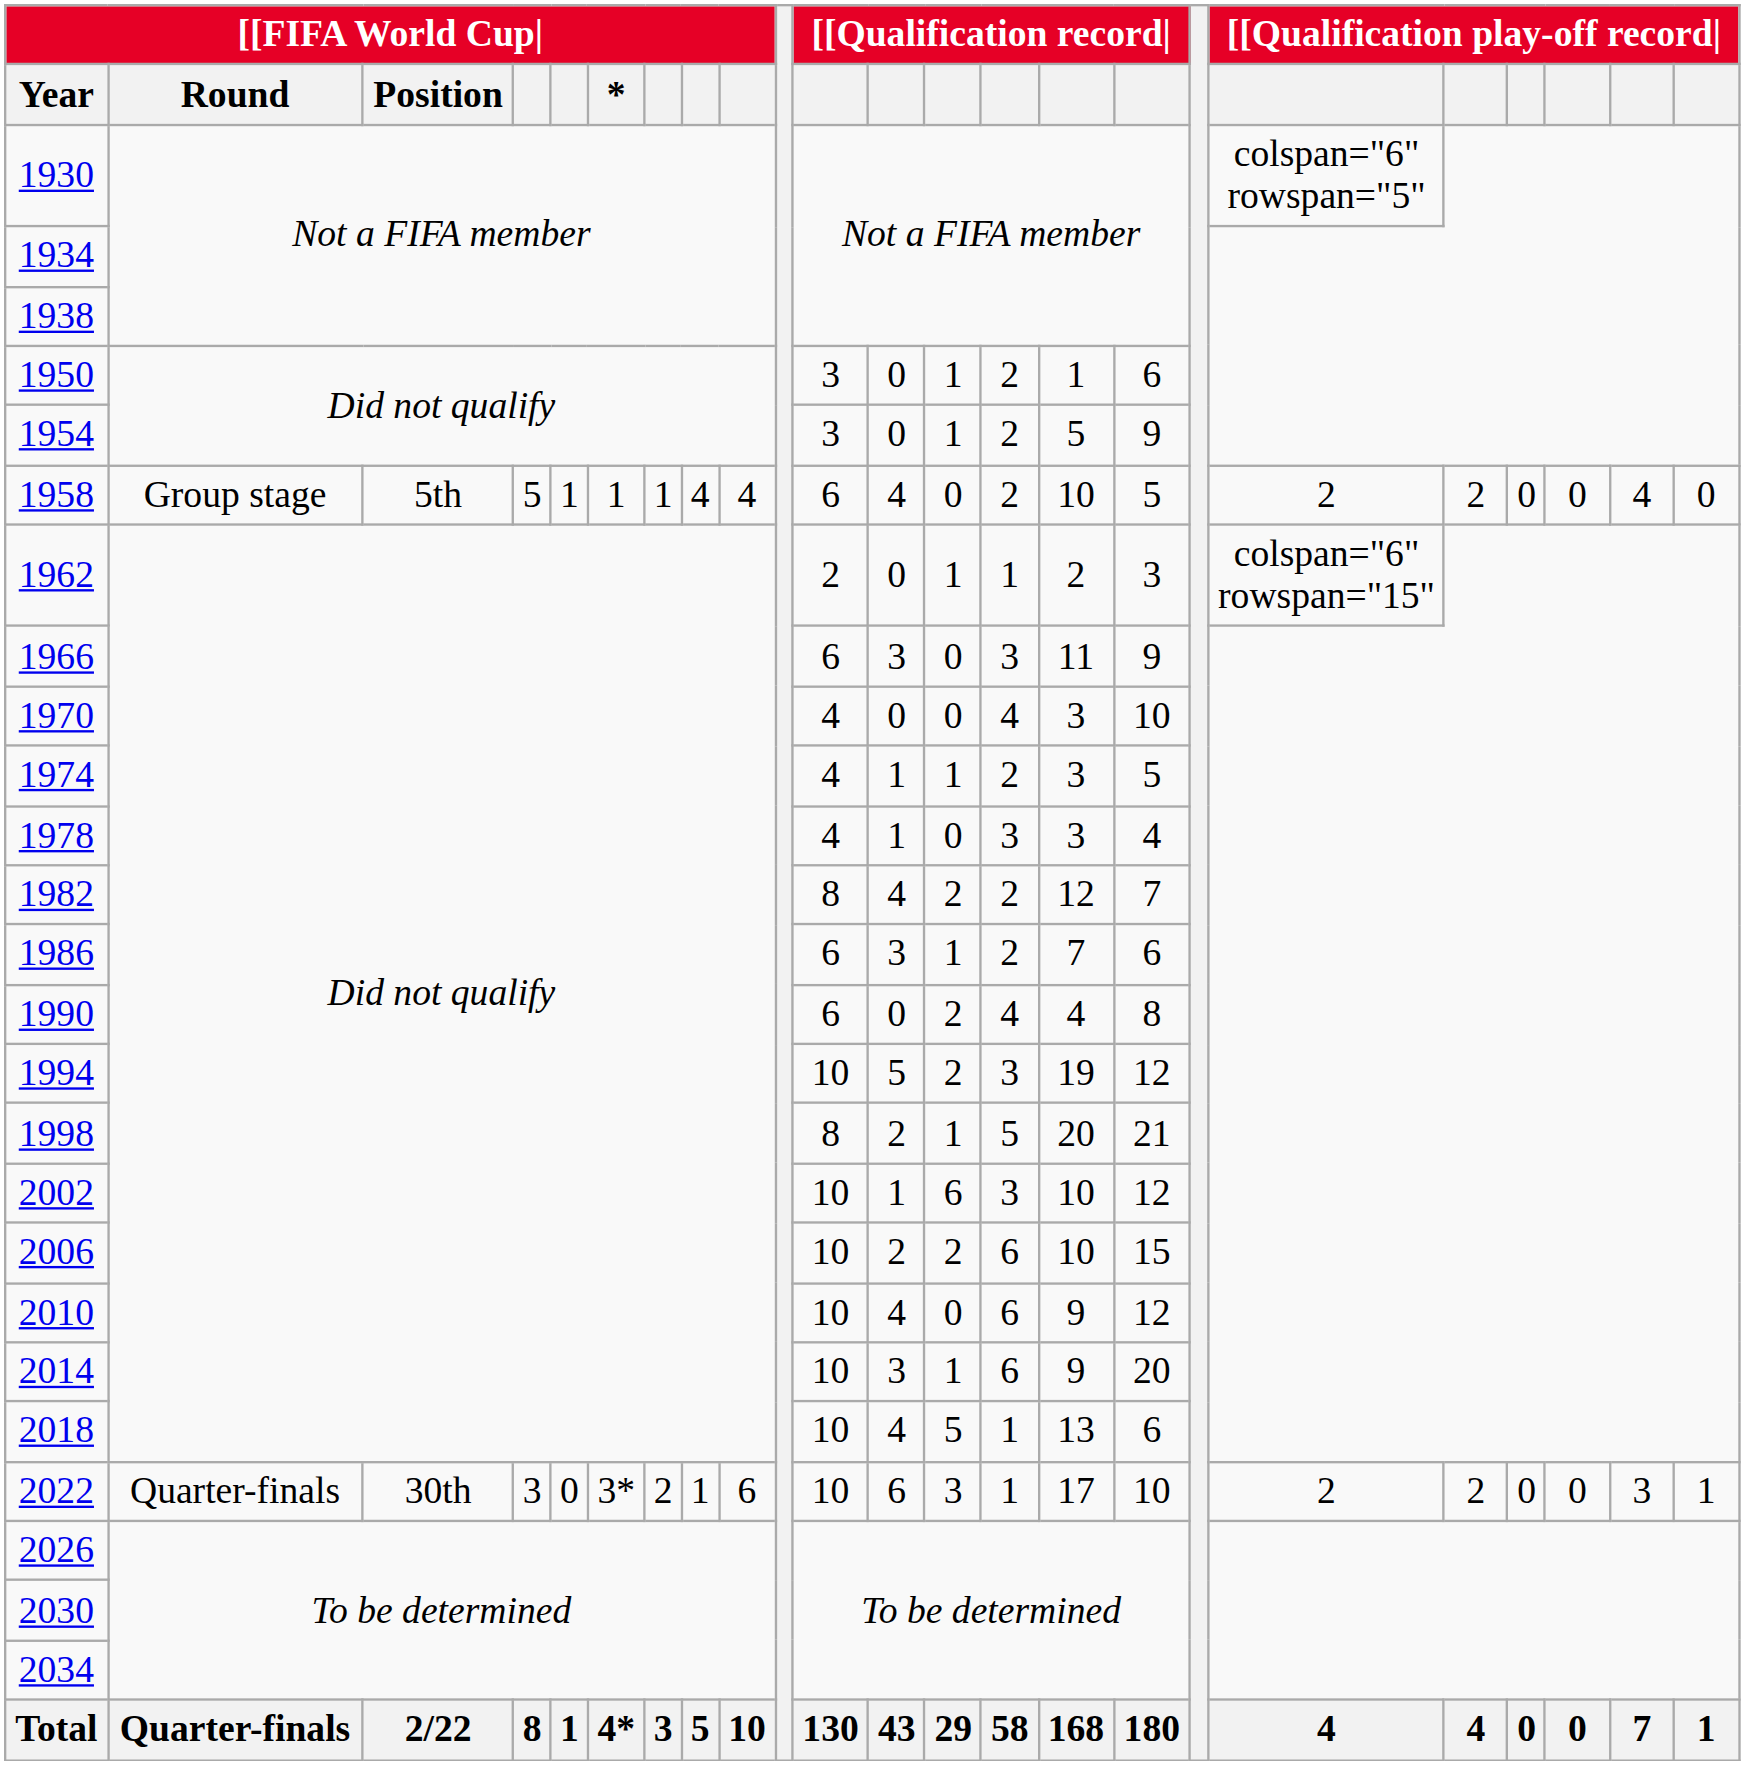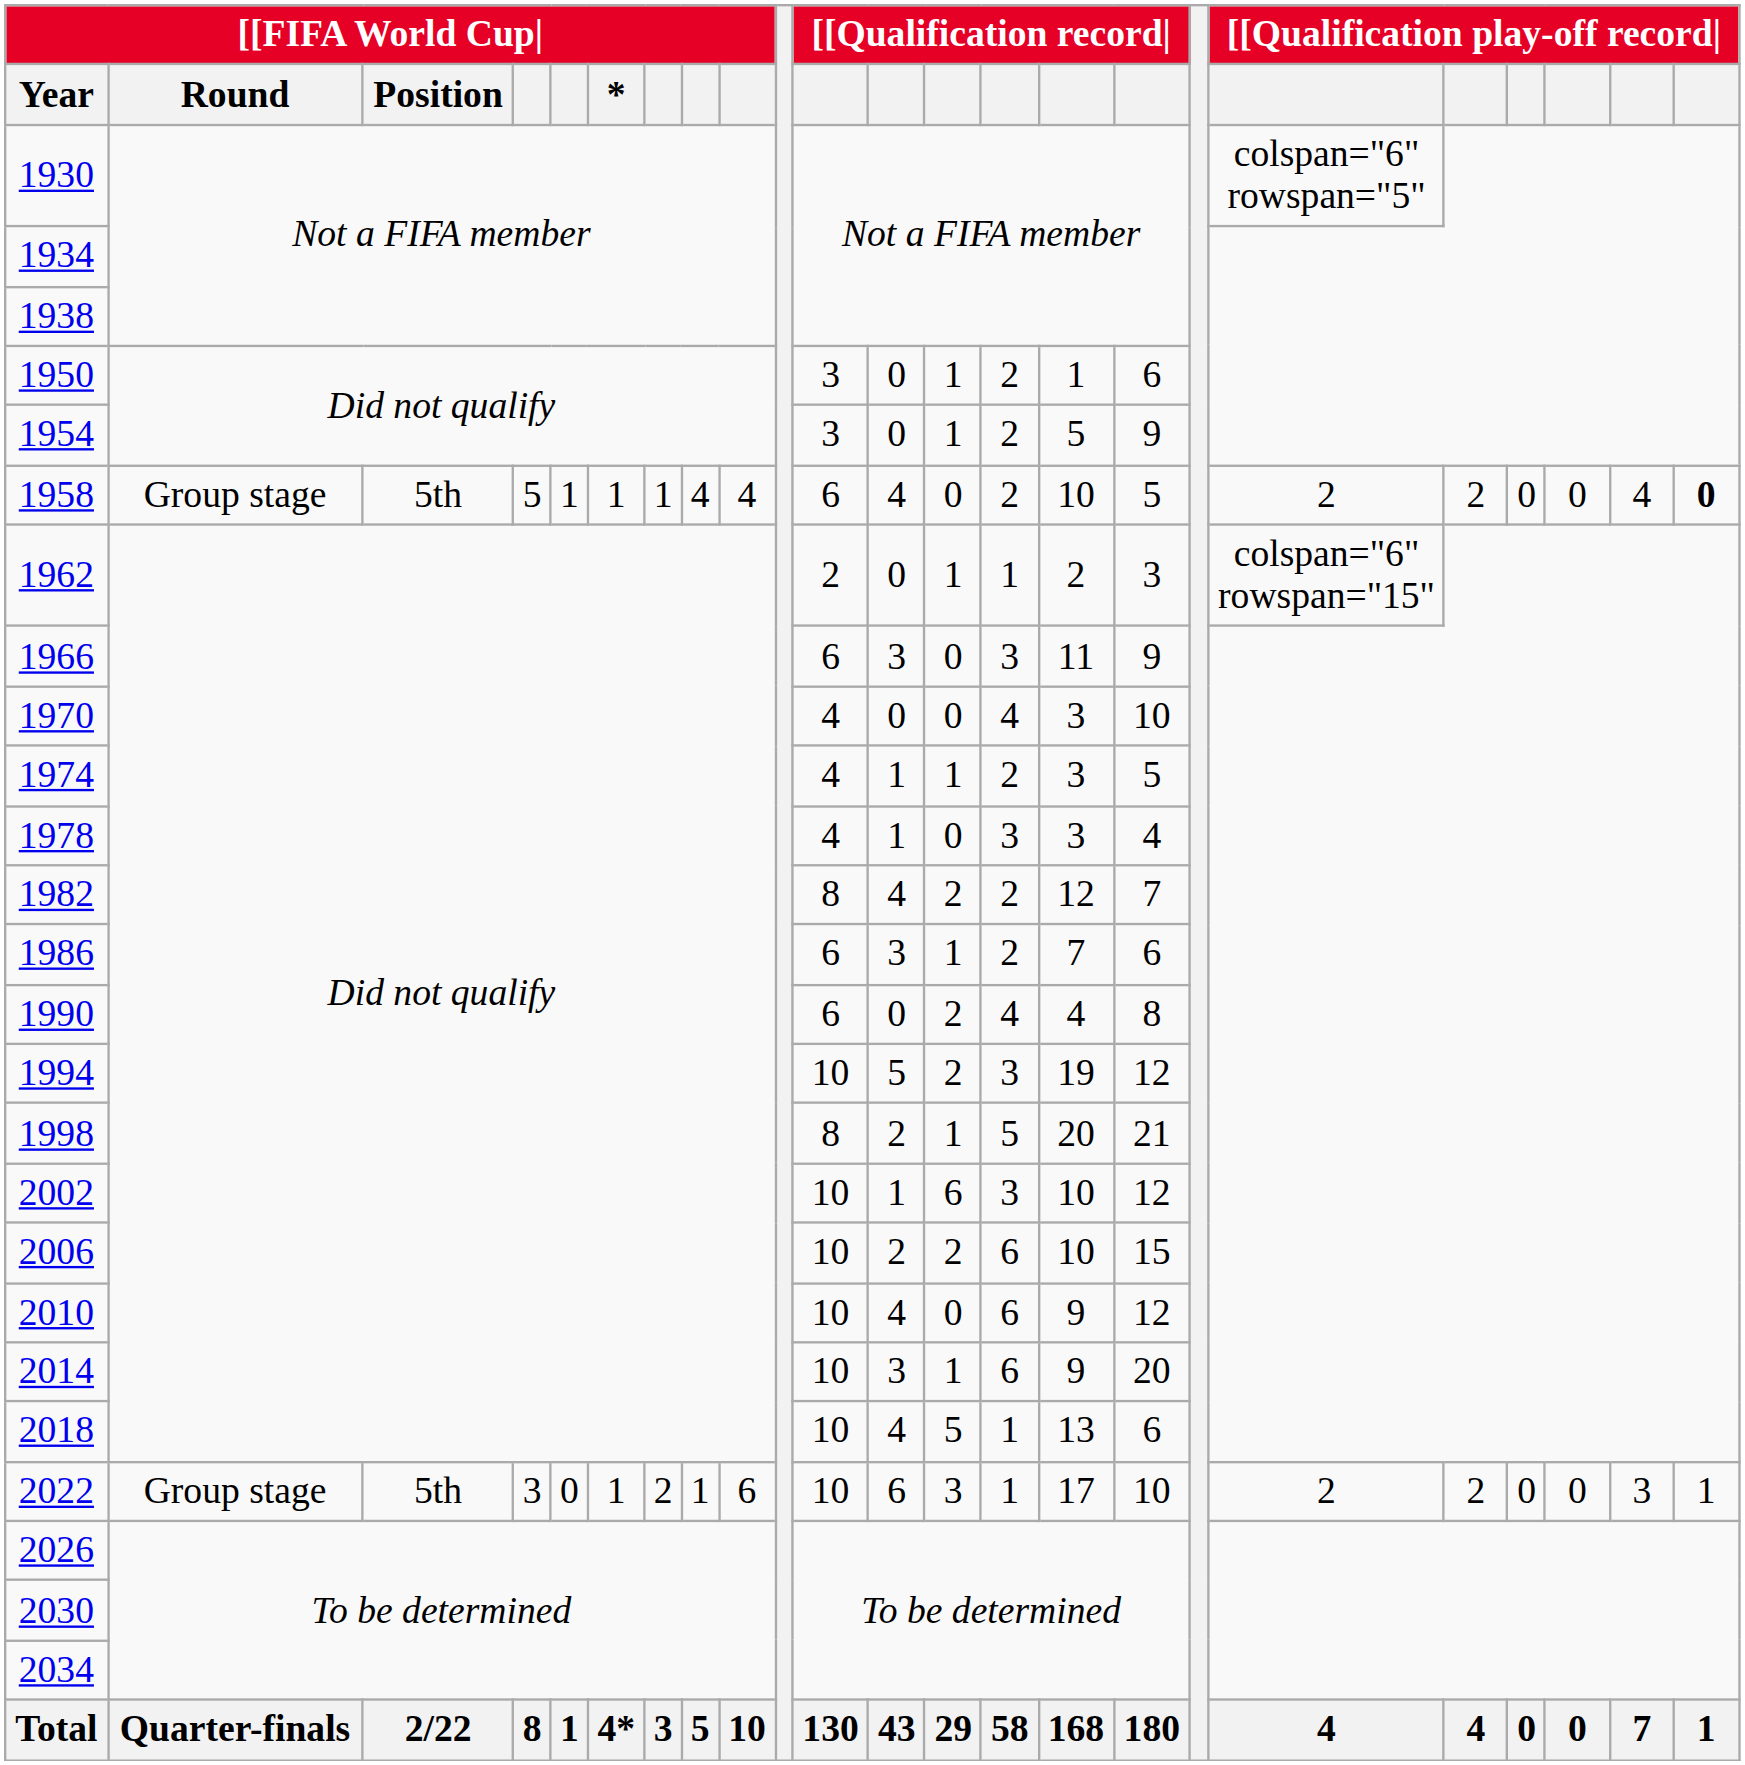(1706, 494) normal -> (1706, 494) bold
(235, 1490) Quarter-finals -> (235, 1490) Group stage
(438, 1490) 30th -> (438, 1490) 5th
(616, 1490) 3* -> (616, 1490) 1
